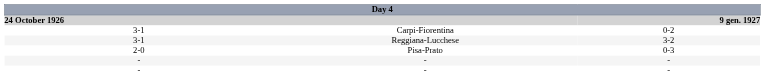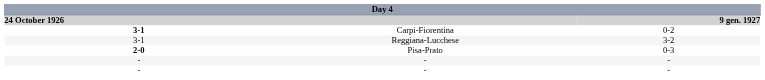(139, 30) normal -> (139, 30) bold
(139, 50) normal -> (139, 50) bold
